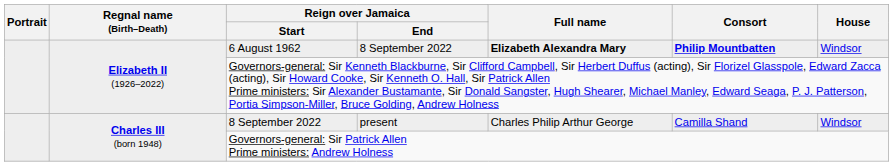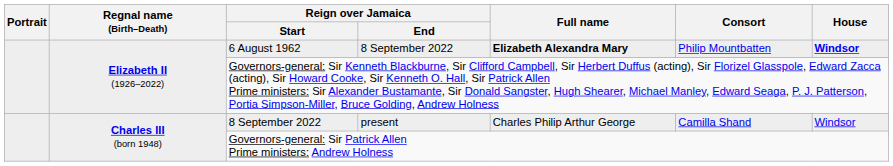(725, 48) bold -> (725, 48) normal
(841, 48) normal -> (837, 48) bold
